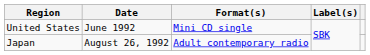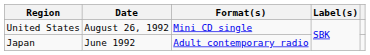(110, 27) June 1992 -> (127, 27) August 26, 1992
(127, 42) August 26, 1992 -> (110, 42) June 1992
